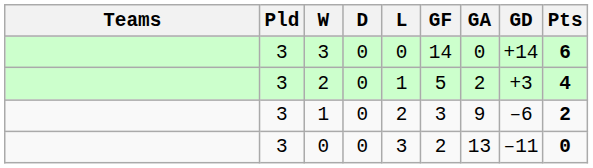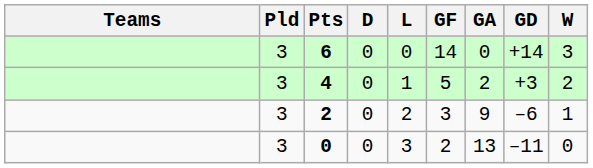columns swapped: (323, 21) <-> (565, 21)
